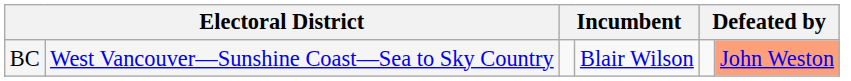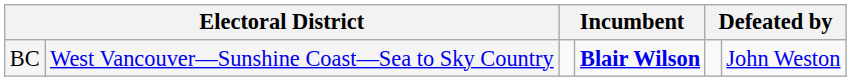(637, 57) normal -> (640, 57) bold
(777, 57) lightsalmon background -> (783, 57) no background
